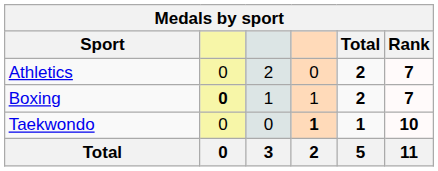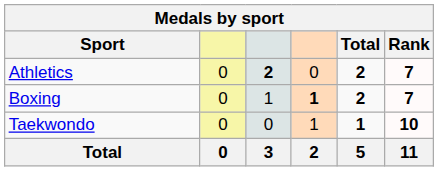(268, 71) normal -> (268, 71) bold
(223, 98) bold -> (223, 98) normal
(314, 98) normal -> (314, 98) bold
(314, 125) bold -> (314, 125) normal
